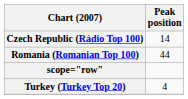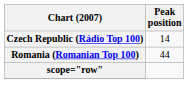- row: (75, 86)
